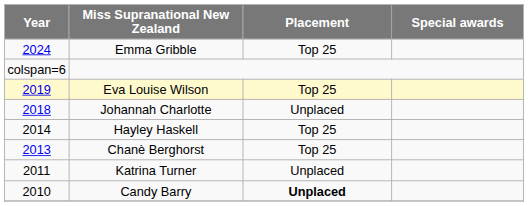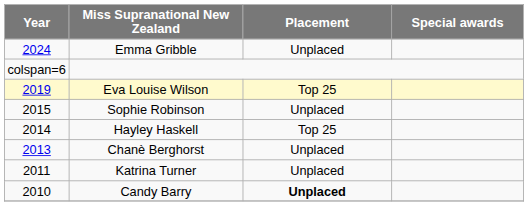(317, 49) Top 25 -> (317, 49) Unplaced
- row: (37, 110)
+ row: (37, 110)
(317, 150) Top 25 -> (317, 150) Unplaced
